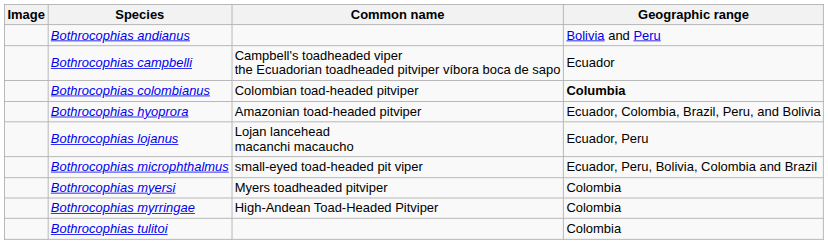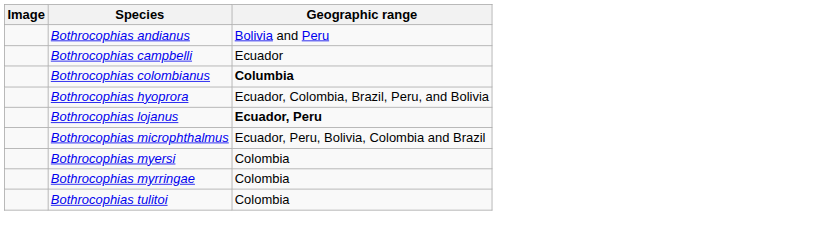- column: (398, 14)
(607, 139) normal -> (278, 117) bold
